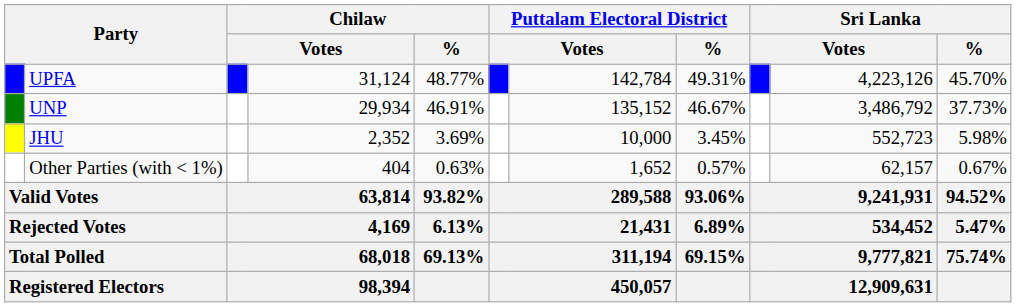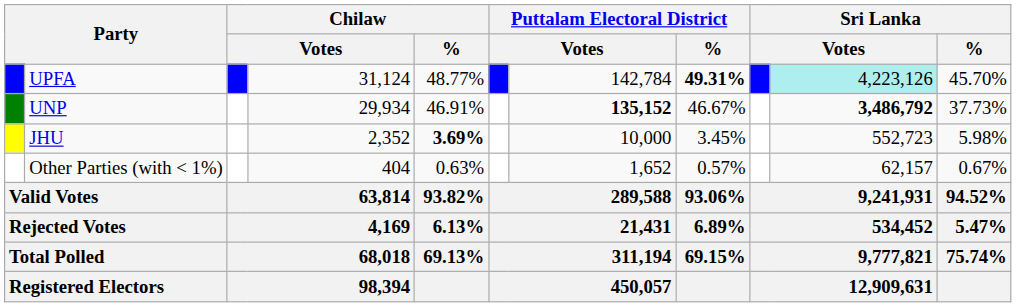(717, 78) normal -> (715, 78) bold
(895, 78) no background -> (895, 78) paleturquoise background
(641, 108) normal -> (641, 108) bold
(895, 108) normal -> (895, 108) bold
(460, 138) normal -> (458, 138) bold
